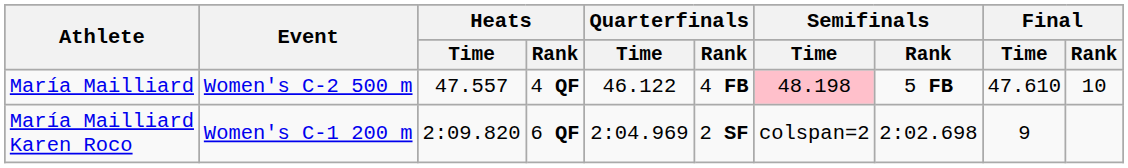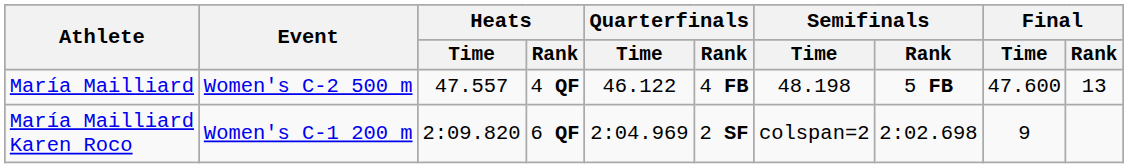(814, 87) pink background -> (814, 87) no background
(1024, 87) 47.610 -> (1024, 87) 47.600
(1094, 87) 10 -> (1094, 87) 13
